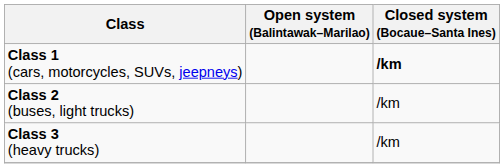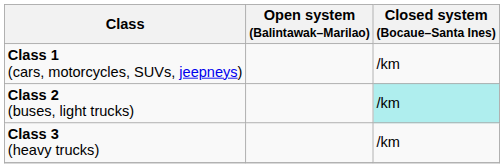(389, 63) bold -> (388, 63) normal
(388, 103) no background -> (388, 103) paleturquoise background
